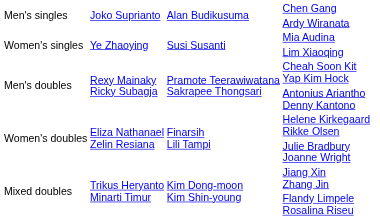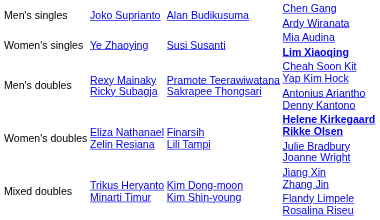(313, 52) normal -> (316, 52) bold
(326, 125) normal -> (329, 125) bold
